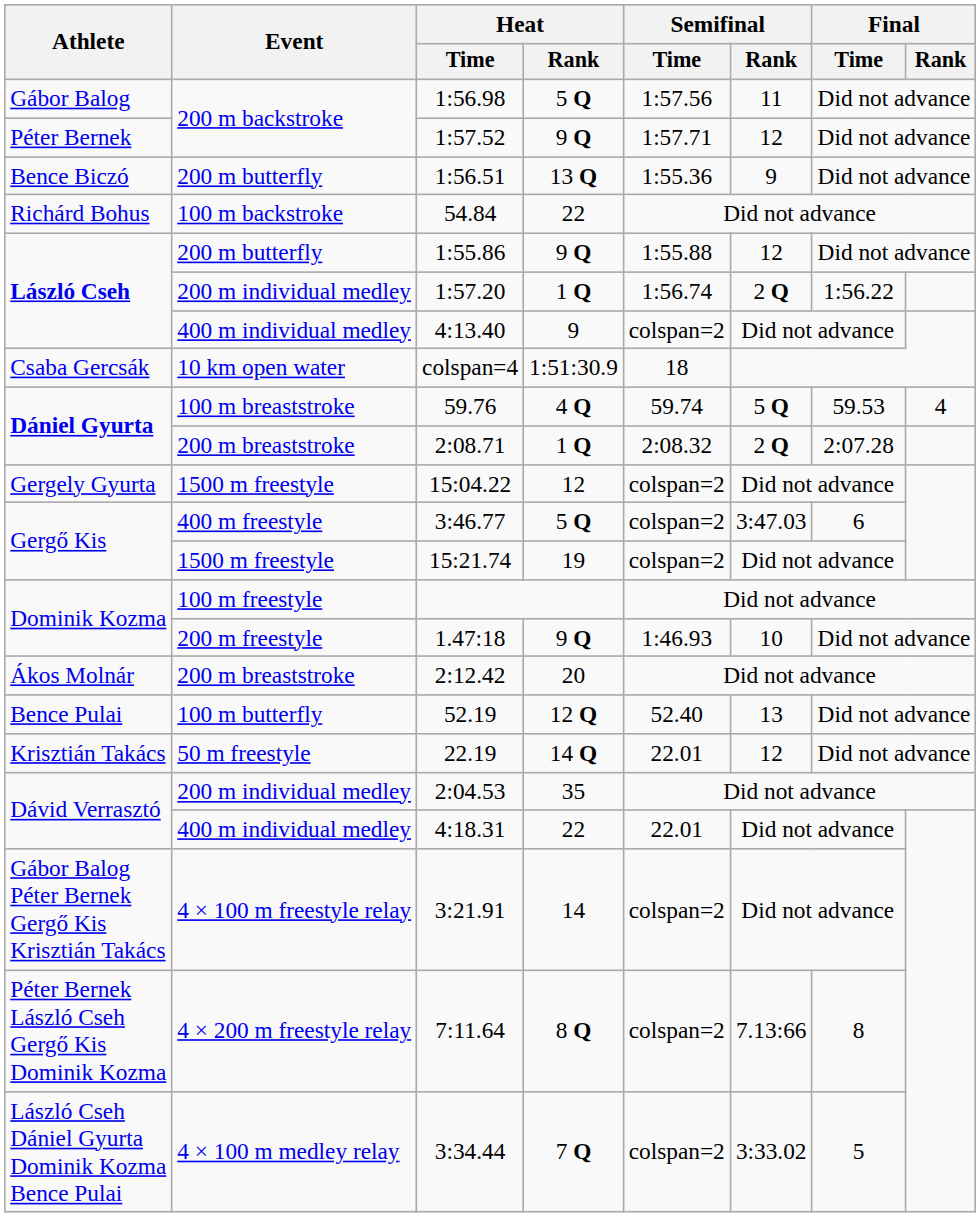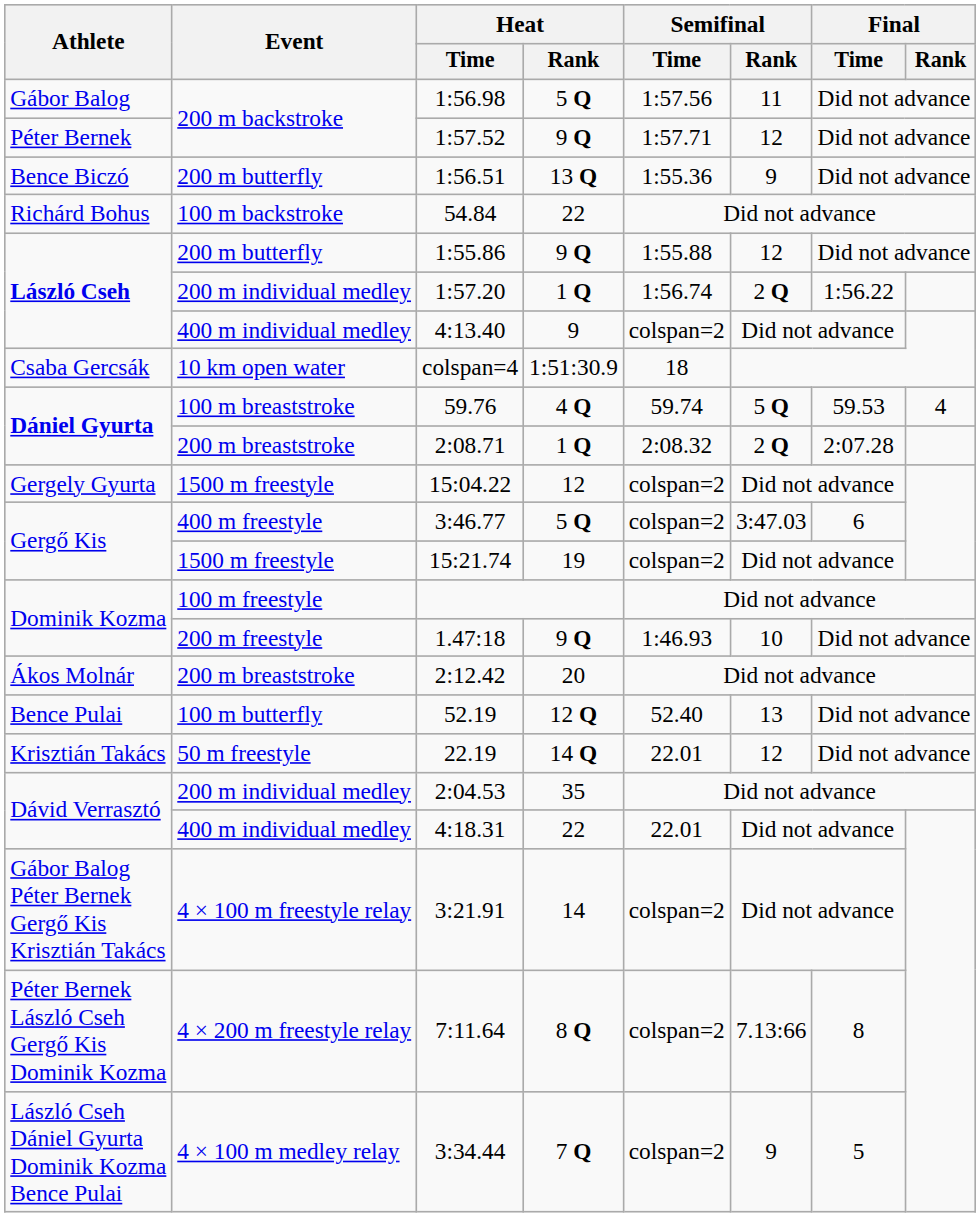(771, 1152) 3:33.02 -> (771, 1152) 9
